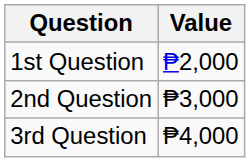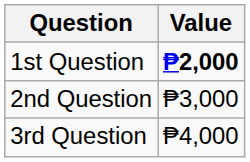(201, 61) normal -> (201, 61) bold
